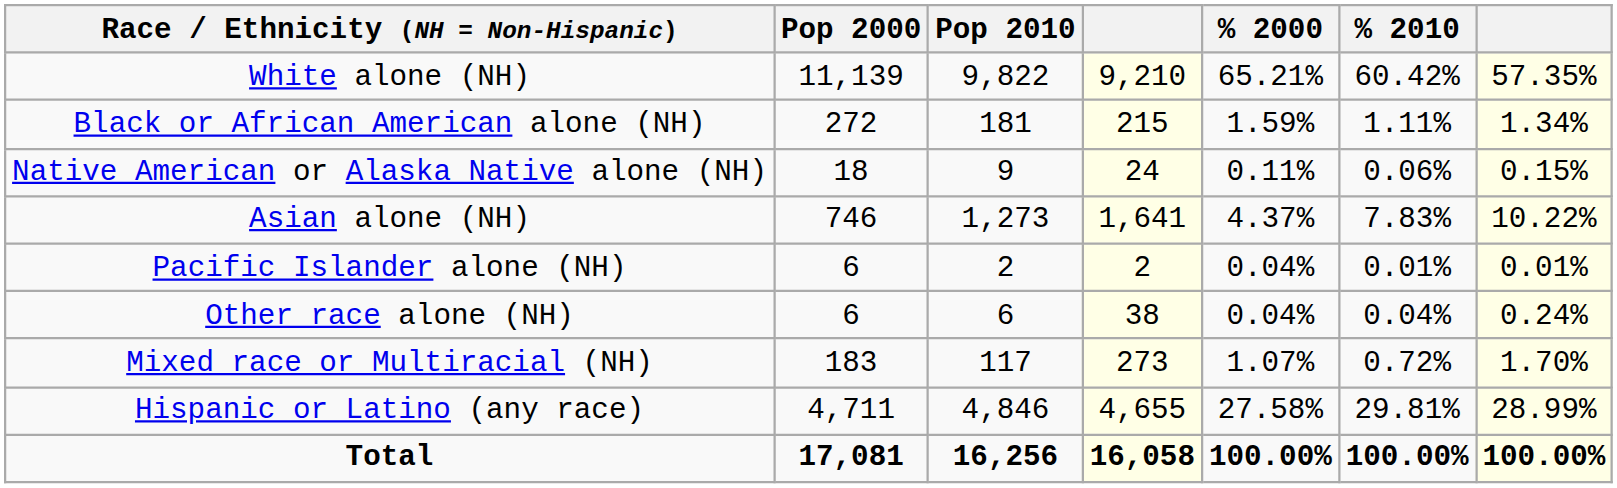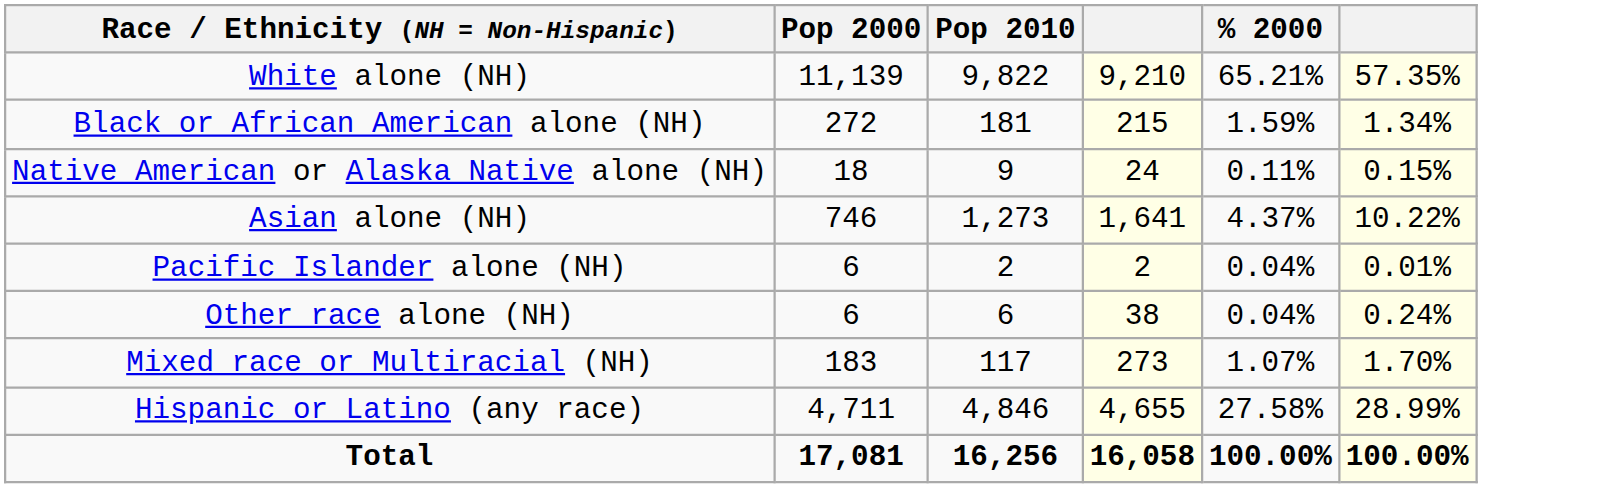- column: (1407, 29)
